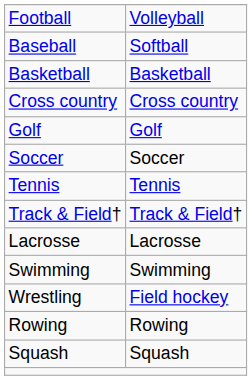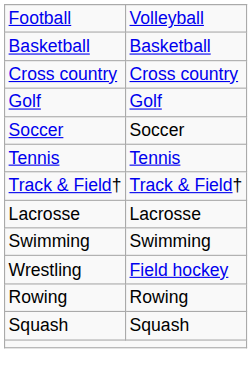- row: (42, 46)
